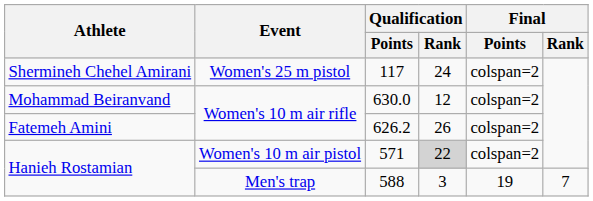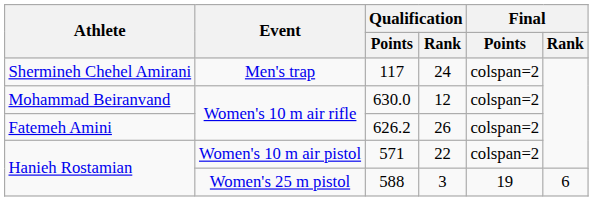(280, 72) Women's 25 m pistol -> (280, 72) Men's trap
(443, 154) lightgrey background -> (443, 154) no background
(280, 182) Men's trap -> (280, 182) Women's 25 m pistol
(565, 182) 7 -> (565, 182) 6
